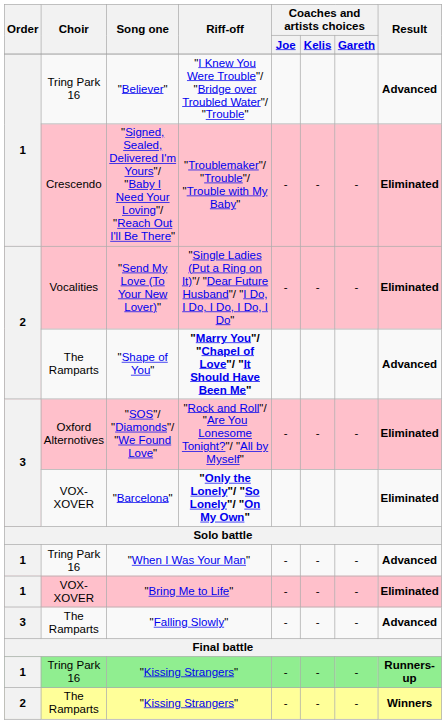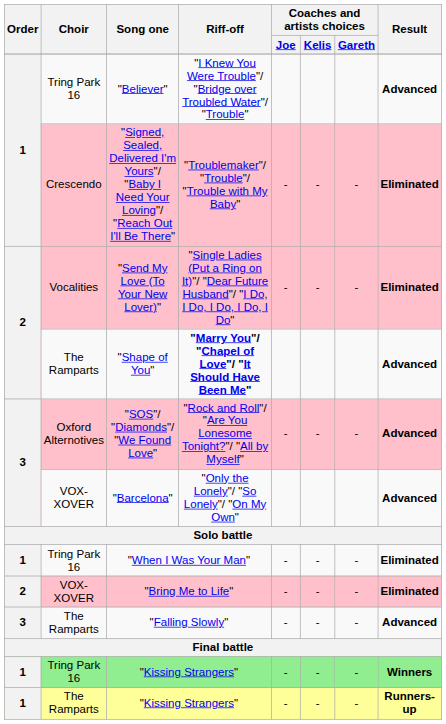(410, 434) Eliminated -> (410, 434) Advanced
(225, 497) bold -> (225, 497) normal
(410, 497) Eliminated -> (410, 497) Advanced
(410, 560) Advanced -> (410, 560) Eliminated
(23, 591) 1 -> (23, 591) 2
(410, 672) Runners-up -> (410, 672) Winners
(23, 703) 2 -> (23, 703) 1
(410, 703) Winners -> (410, 703) Runners-up
